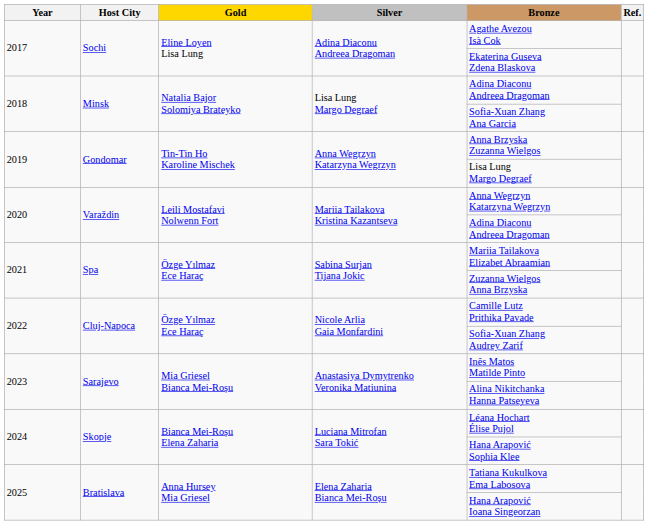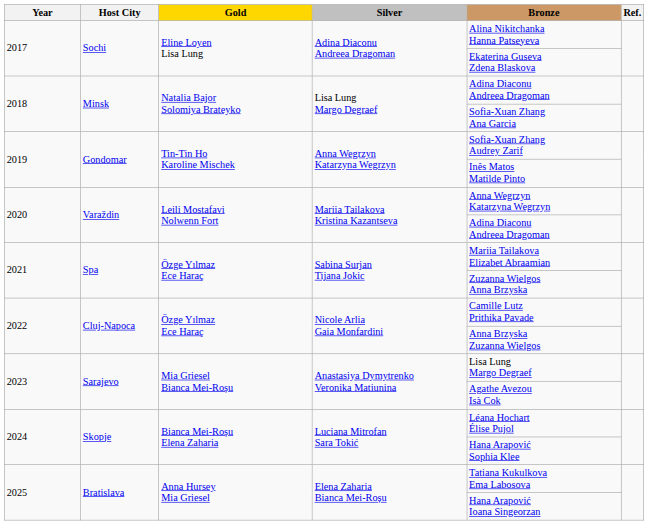(500, 34) Agathe Avezou Isà Cok -> (507, 34) Alina Nikitchanka Hanna Patseyeva
(505, 145) Anna Brzyska Zuzanna Wielgos -> (507, 145) Sofia-Xuan Zhang Audrey Zarif
(500, 173) Lisa Lung Margo Degraef -> (497, 173) Inês Matos Matilde Pinto
(507, 339) Sofia-Xuan Zhang Audrey Zarif -> (505, 339) Anna Brzyska Zuzanna Wielgos
(497, 367) Inês Matos Matilde Pinto -> (500, 367) Lisa Lung Margo Degraef
(507, 395) Alina Nikitchanka Hanna Patseyeva -> (500, 395) Agathe Avezou Isà Cok
